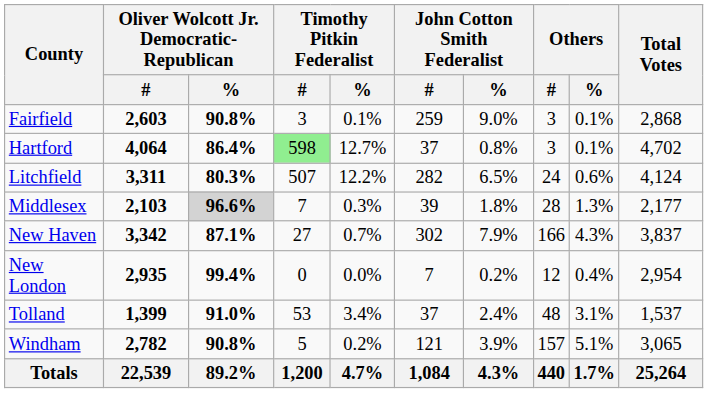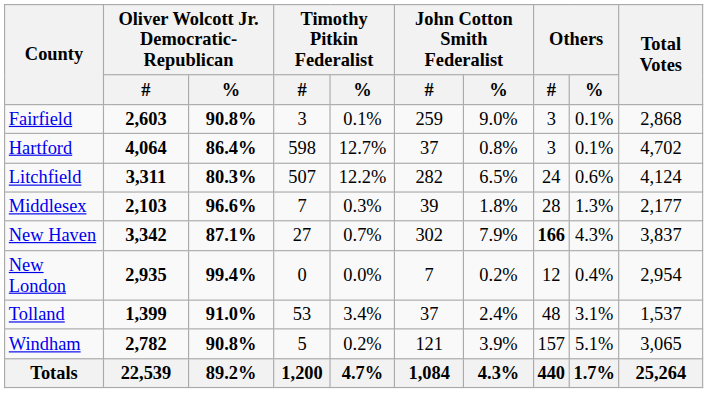(302, 148) lightgreen background -> (302, 148) no background
(231, 206) lightgrey background -> (231, 206) no background
(551, 235) normal -> (551, 235) bold
